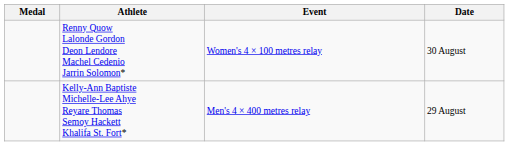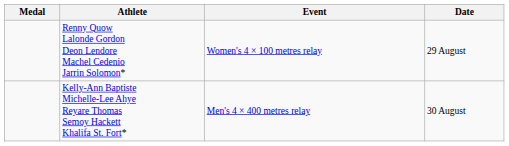(446, 50) 30 August -> (446, 50) 29 August
(446, 111) 29 August -> (446, 111) 30 August
